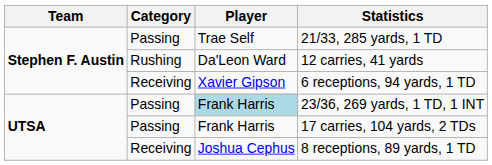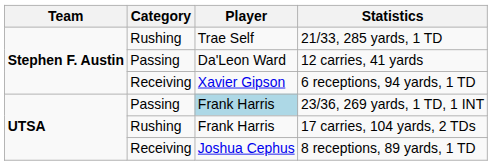(155, 38) Passing -> (156, 38) Rushing
(156, 60) Rushing -> (155, 60) Passing
(155, 126) Passing -> (156, 126) Rushing
